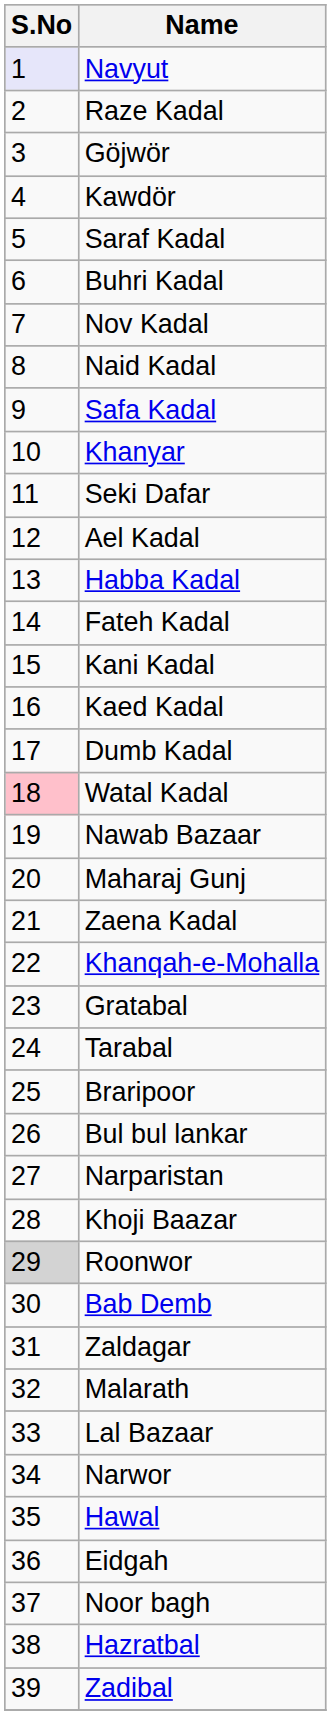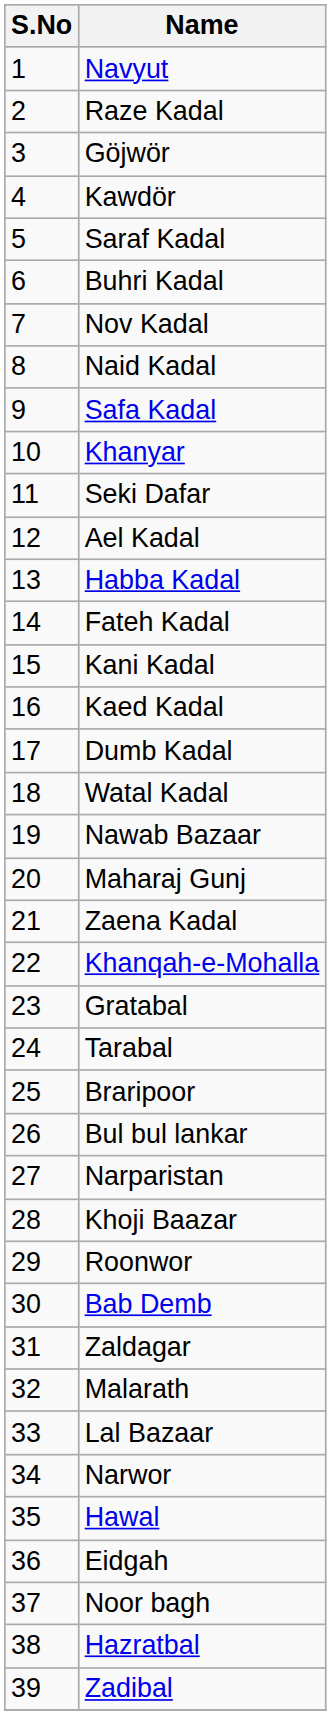(19, 68) lavender background -> (19, 68) no background
(26, 793) pink background -> (26, 793) no background
(26, 1262) lightgrey background -> (26, 1262) no background
